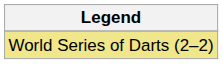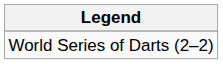(111, 44) khaki background -> (111, 44) no background
